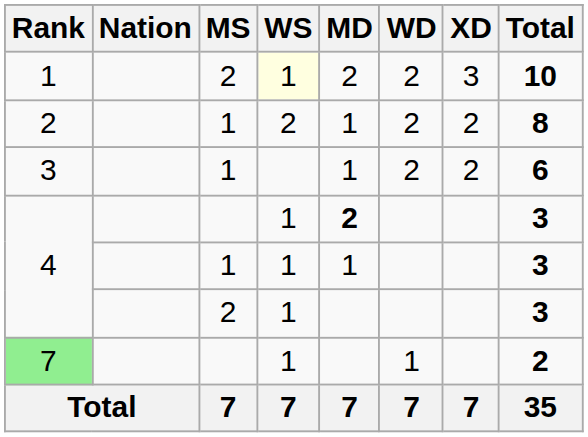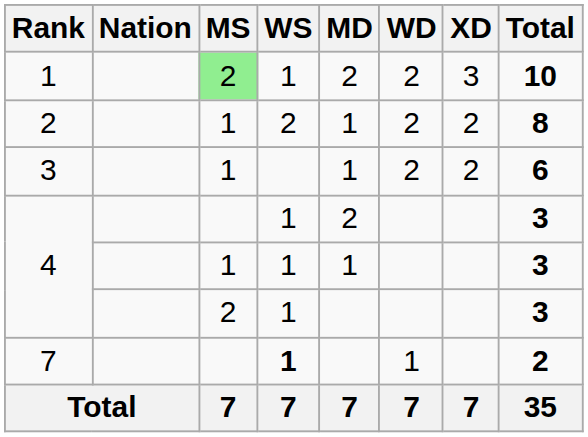(228, 75) no background -> (228, 75) lightgreen background
(288, 75) lightyellow background -> (288, 75) no background
(350, 218) bold -> (350, 218) normal
(48, 360) lightgreen background -> (48, 360) no background
(288, 360) normal -> (288, 360) bold
